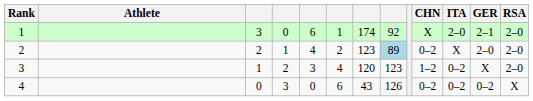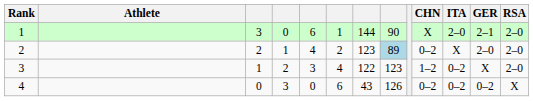(366, 31) 174 -> (366, 31) 144
(393, 31) 92 -> (393, 31) 90
(366, 68) 120 -> (366, 68) 122
